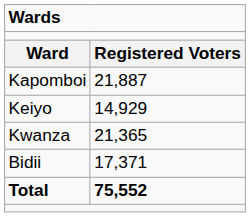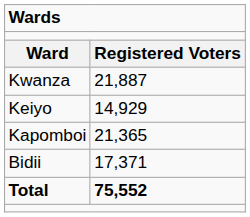(47, 80) Kapomboi -> (39, 80) Kwanza
(39, 135) Kwanza -> (47, 135) Kapomboi
